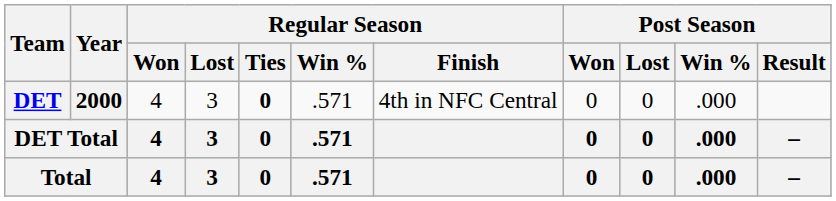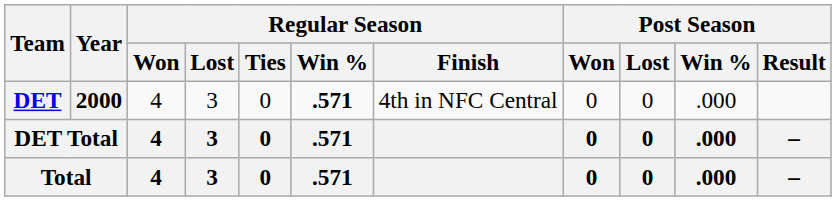(265, 100) bold -> (265, 100) normal
(332, 100) normal -> (332, 100) bold
